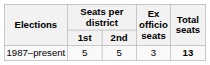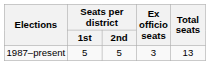(188, 53) bold -> (188, 53) normal
